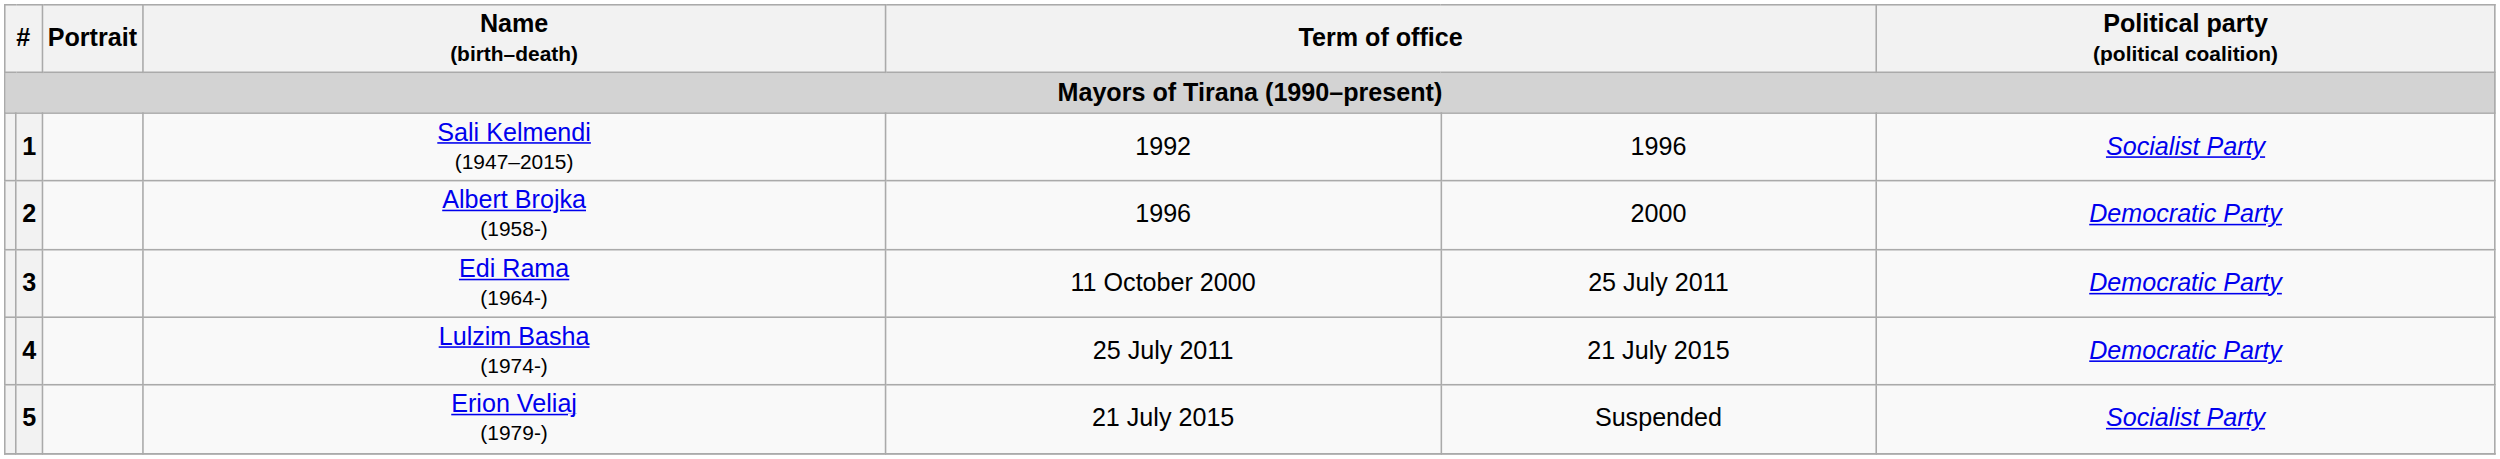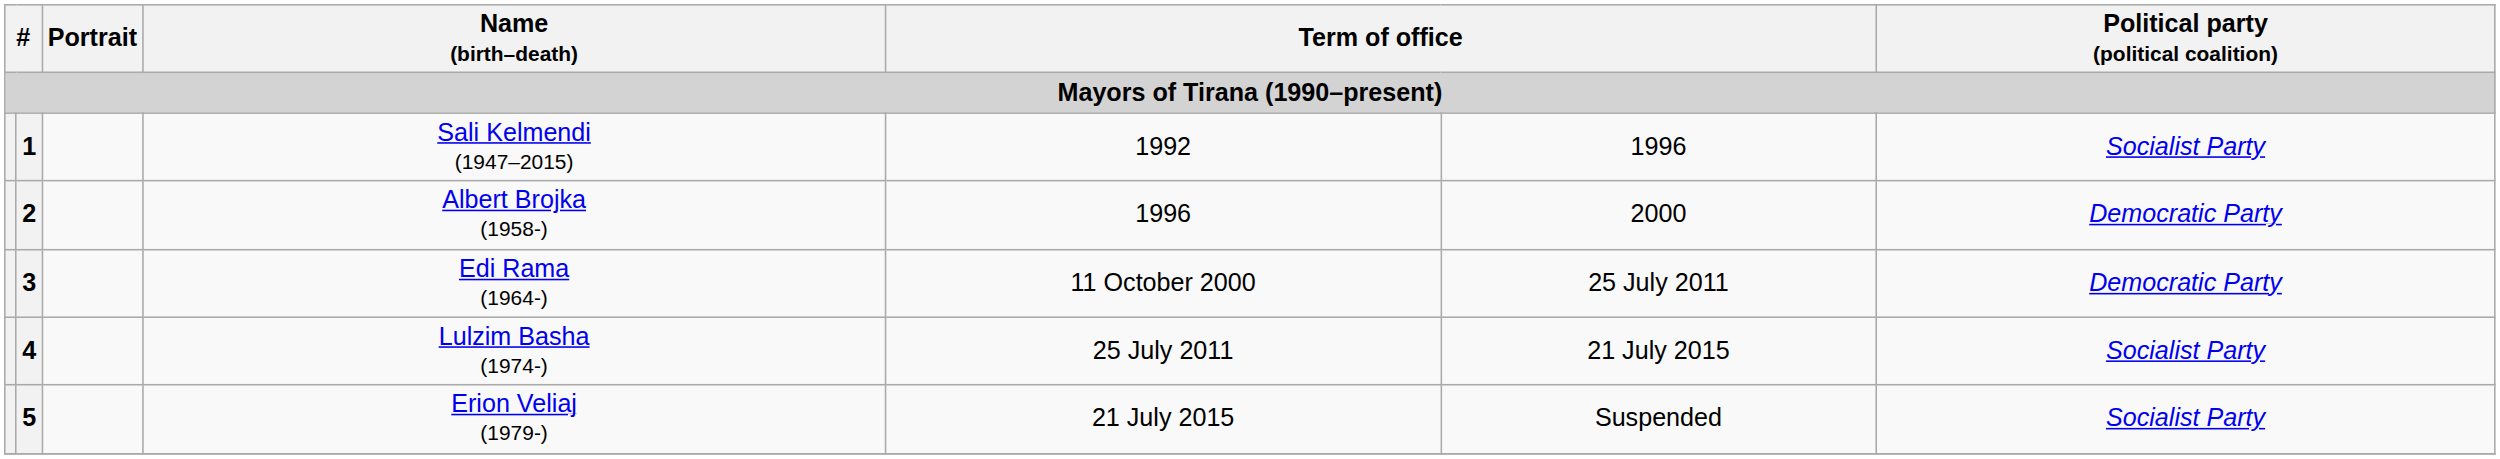(2186, 350) Democratic Party -> (2186, 350) Socialist Party
